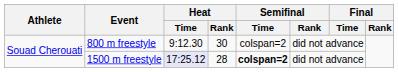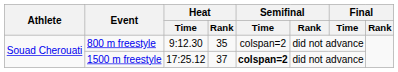(222, 44) 30 -> (222, 44) 35
(186, 60) lavender background -> (186, 60) no background
(222, 60) 28 -> (222, 60) 37
